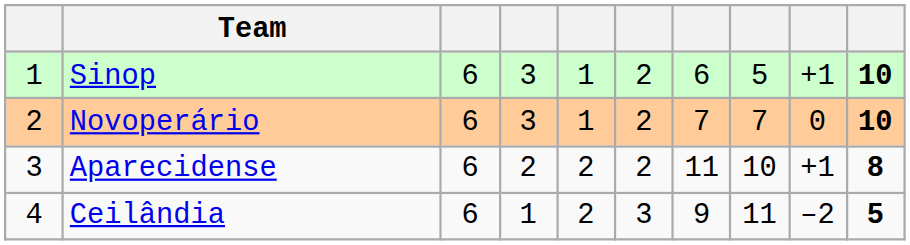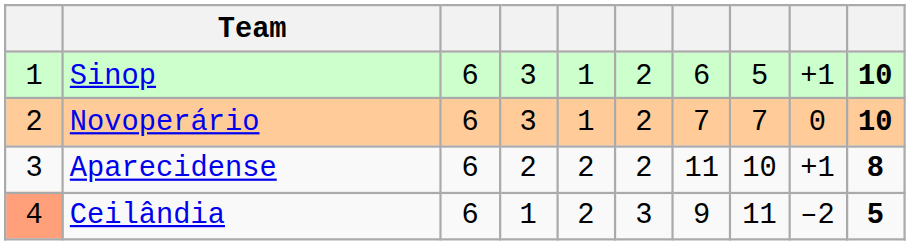(34, 216) no background -> (34, 216) lightsalmon background
